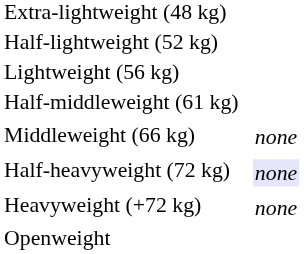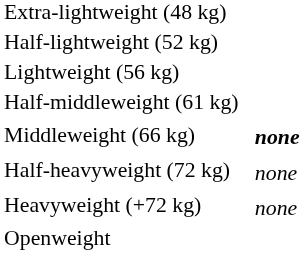(276, 137) normal -> (277, 137) bold
(276, 172) lavender background -> (276, 172) no background
